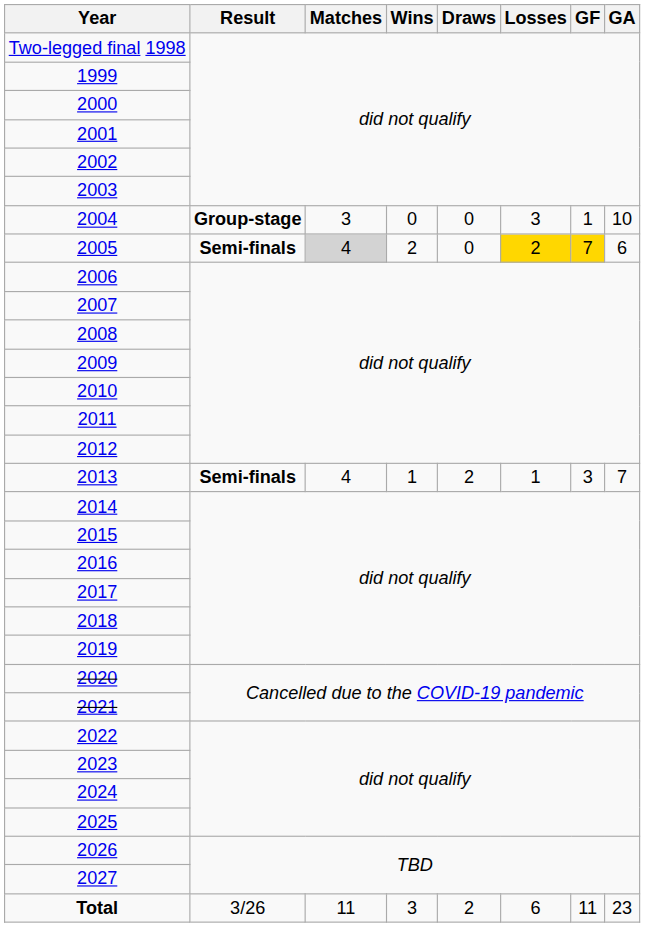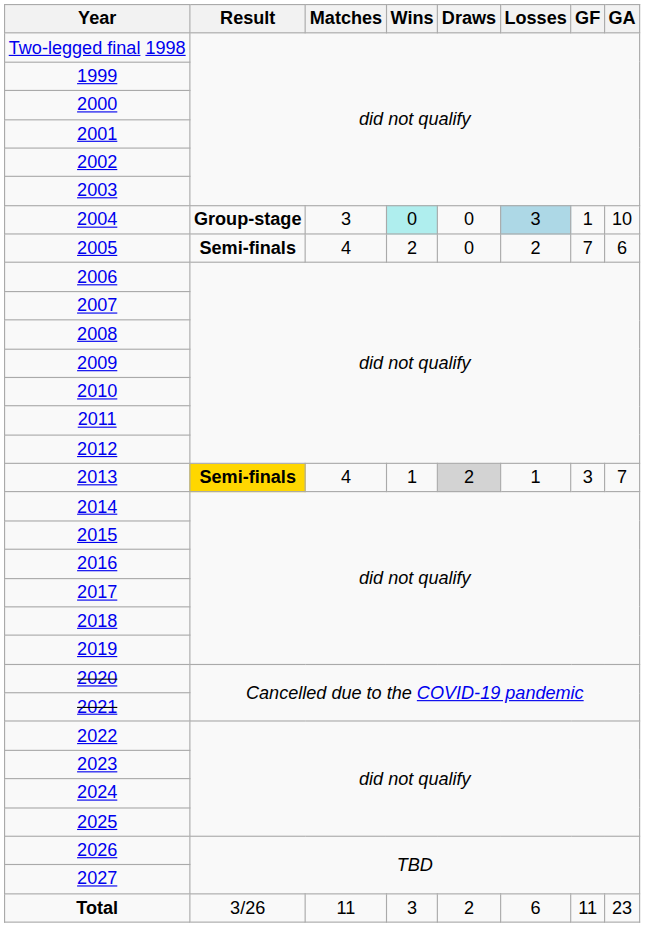(412, 219) no background -> (412, 219) paleturquoise background
(536, 219) no background -> (536, 219) lightblue background
(346, 248) lightgrey background -> (346, 248) no background
(536, 248) gold background -> (536, 248) no background
(588, 248) gold background -> (588, 248) no background
(248, 477) no background -> (248, 477) gold background
(469, 477) no background -> (469, 477) lightgrey background
